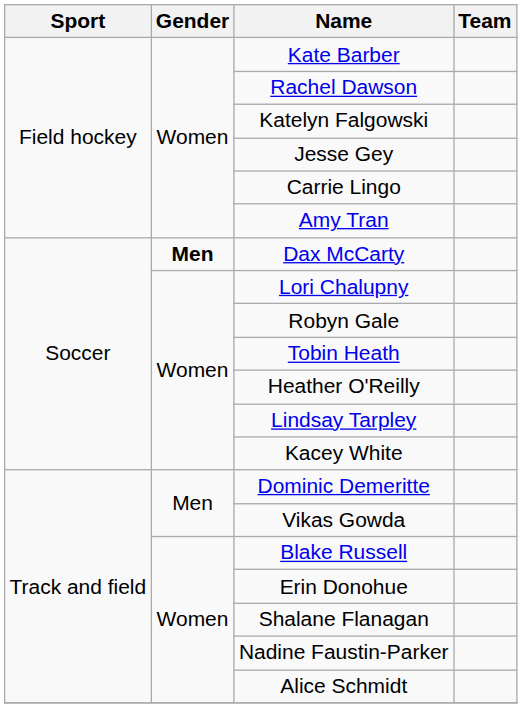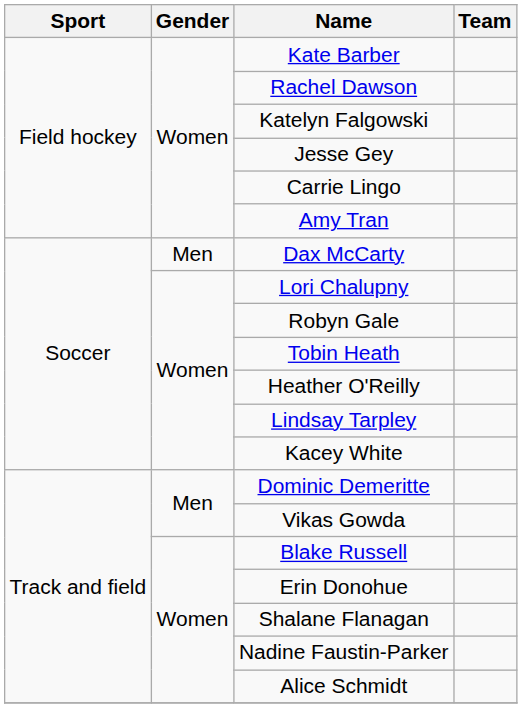(193, 253) bold -> (193, 253) normal
